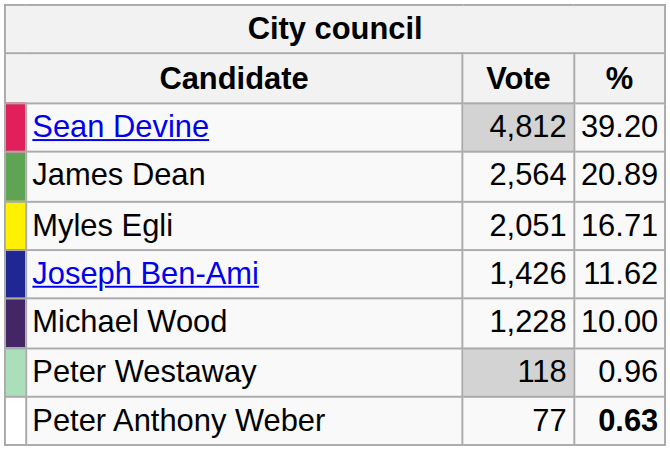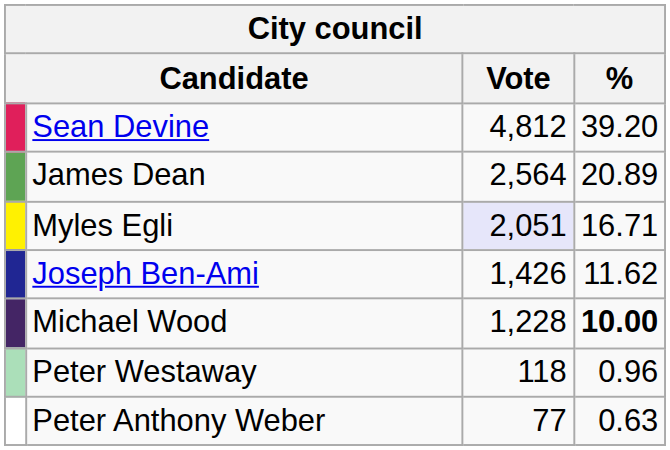(528, 126) lightgrey background -> (528, 126) no background
(528, 224) no background -> (528, 224) lavender background
(620, 322) normal -> (620, 322) bold
(542, 371) lightgrey background -> (542, 371) no background
(628, 420) bold -> (628, 420) normal
